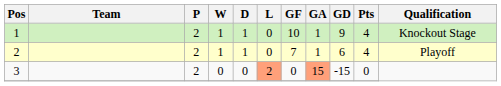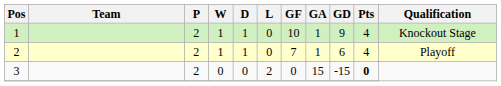(269, 71) lightsalmon background -> (269, 71) no background
(318, 71) lightsalmon background -> (318, 71) no background
(366, 71) normal -> (366, 71) bold
